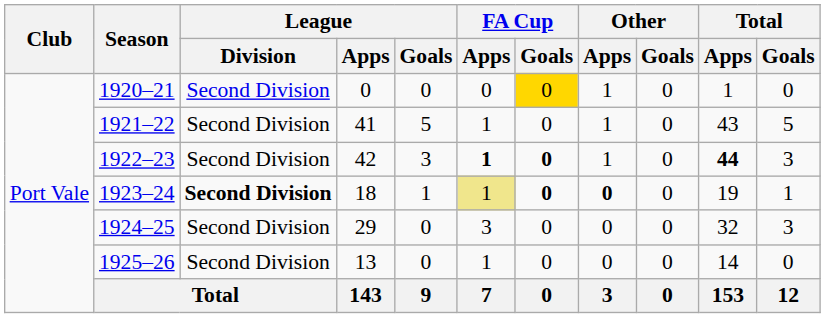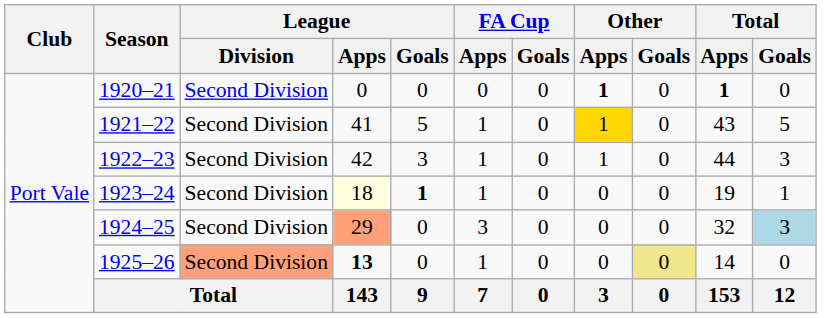(547, 90) gold background -> (543, 90) no background
(607, 90) normal -> (603, 90) bold
(728, 90) normal -> (724, 90) bold
(607, 124) no background -> (603, 124) gold background
(486, 158) bold -> (483, 158) normal
(547, 158) bold -> (543, 158) normal
(728, 158) bold -> (724, 158) normal
(258, 192) bold -> (256, 192) normal
(366, 192) no background -> (362, 192) lightyellow background
(426, 192) normal -> (422, 192) bold
(486, 192) khaki background -> (483, 192) no background
(547, 192) bold -> (543, 192) normal
(607, 192) bold -> (603, 192) normal
(366, 227) no background -> (362, 227) lightsalmon background
(788, 227) no background -> (785, 227) lightblue background
(258, 261) no background -> (256, 261) lightsalmon background
(366, 261) normal -> (362, 261) bold
(667, 261) no background -> (664, 261) khaki background
